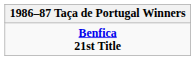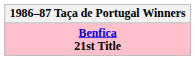(98, 39) no background -> (98, 39) pink background
